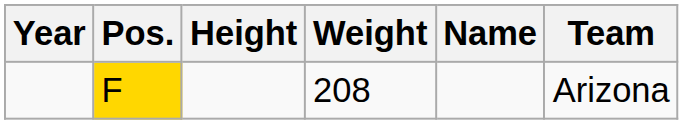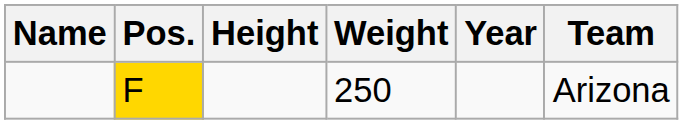columns swapped: (490, 32) <-> (49, 32)
(342, 89) 208 -> (363, 89) 250
